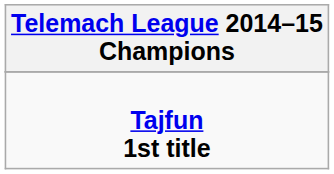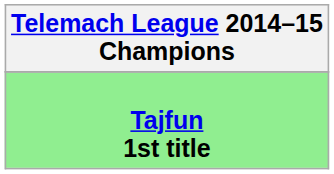(167, 134) no background -> (167, 134) lightgreen background
